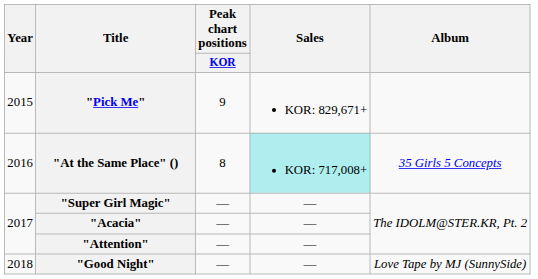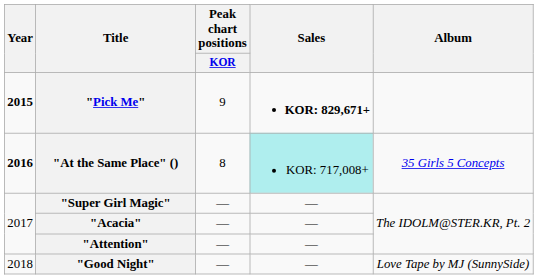(20, 102) normal -> (20, 102) bold
(310, 110) normal -> (311, 110) bold
(20, 163) normal -> (20, 163) bold
